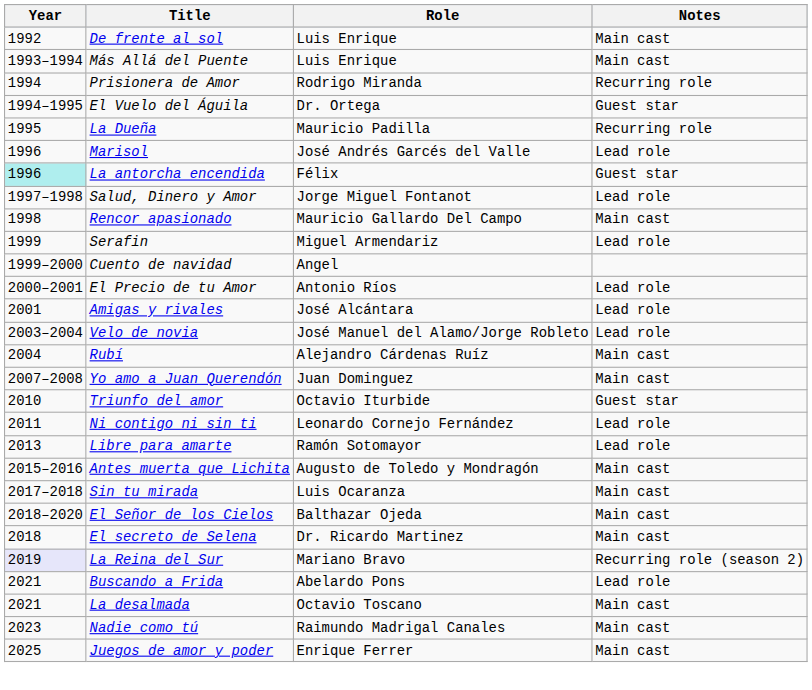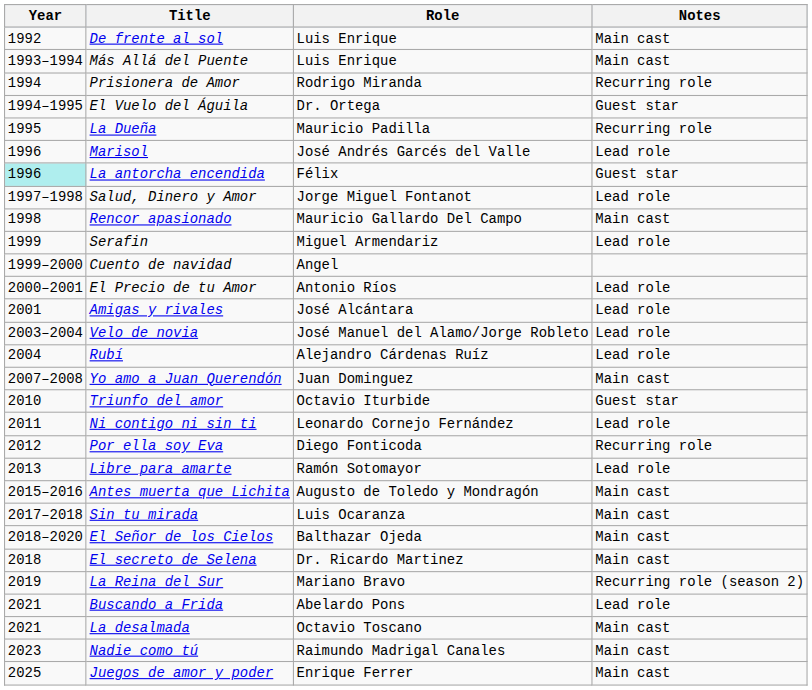(633, 356) Main cast -> (633, 356) Lead role
+ row: (156, 447)
(25, 560) lavender background -> (25, 583) no background
